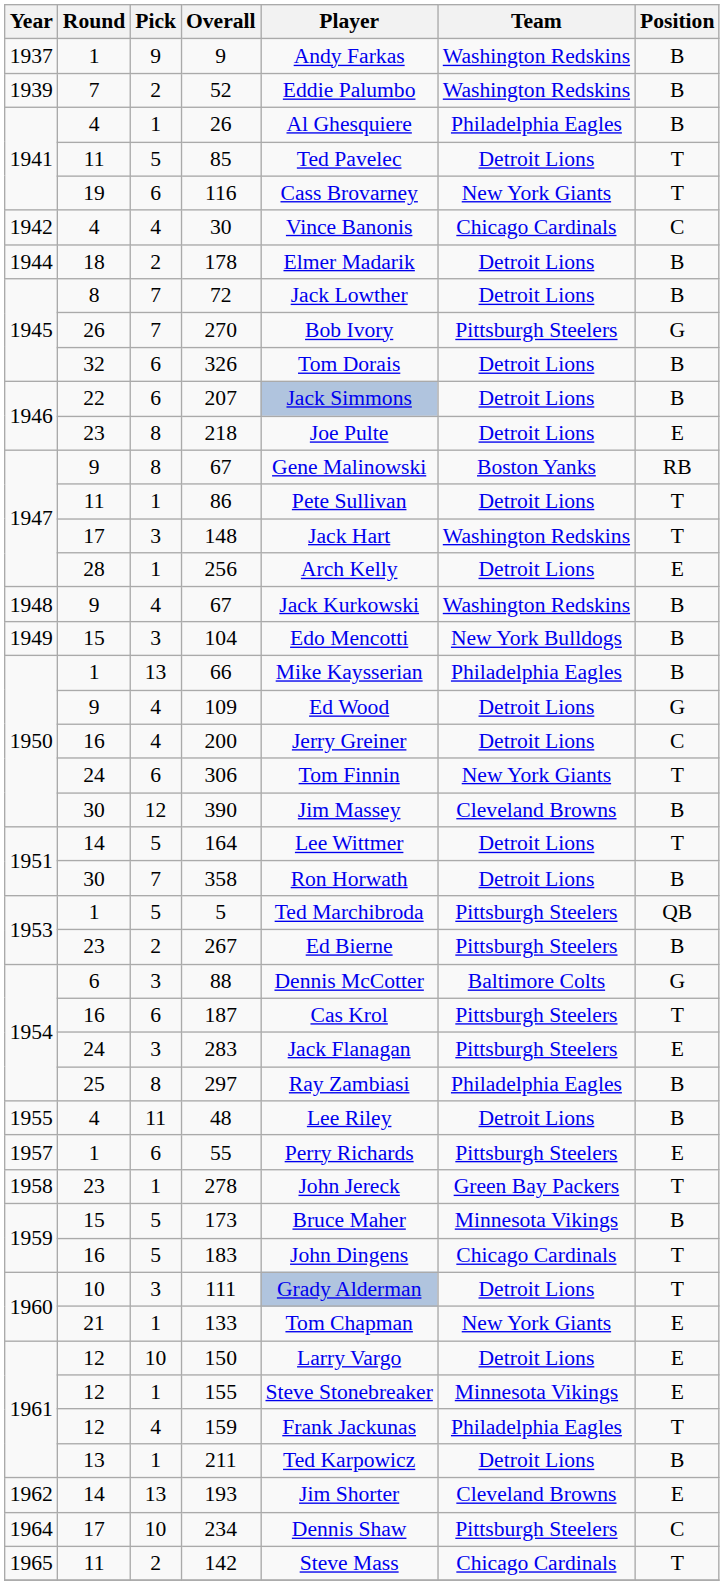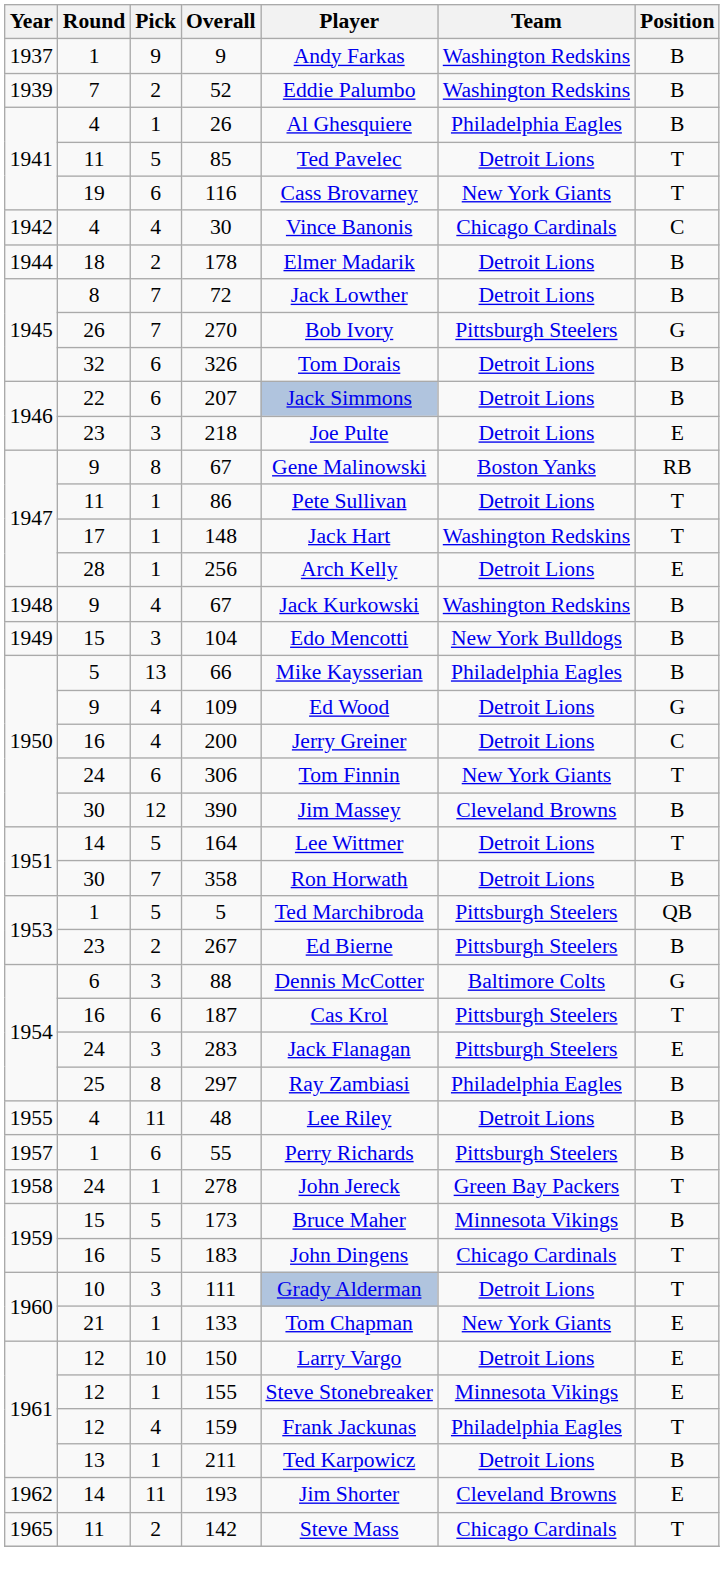(156, 432) 8 -> (156, 432) 3
(156, 535) 3 -> (156, 535) 1
(94, 672) 1 -> (94, 672) 5
(677, 1152) E -> (677, 1152) B
(94, 1186) 23 -> (94, 1186) 24
(156, 1494) 13 -> (156, 1494) 11
- row: (31, 1528)
